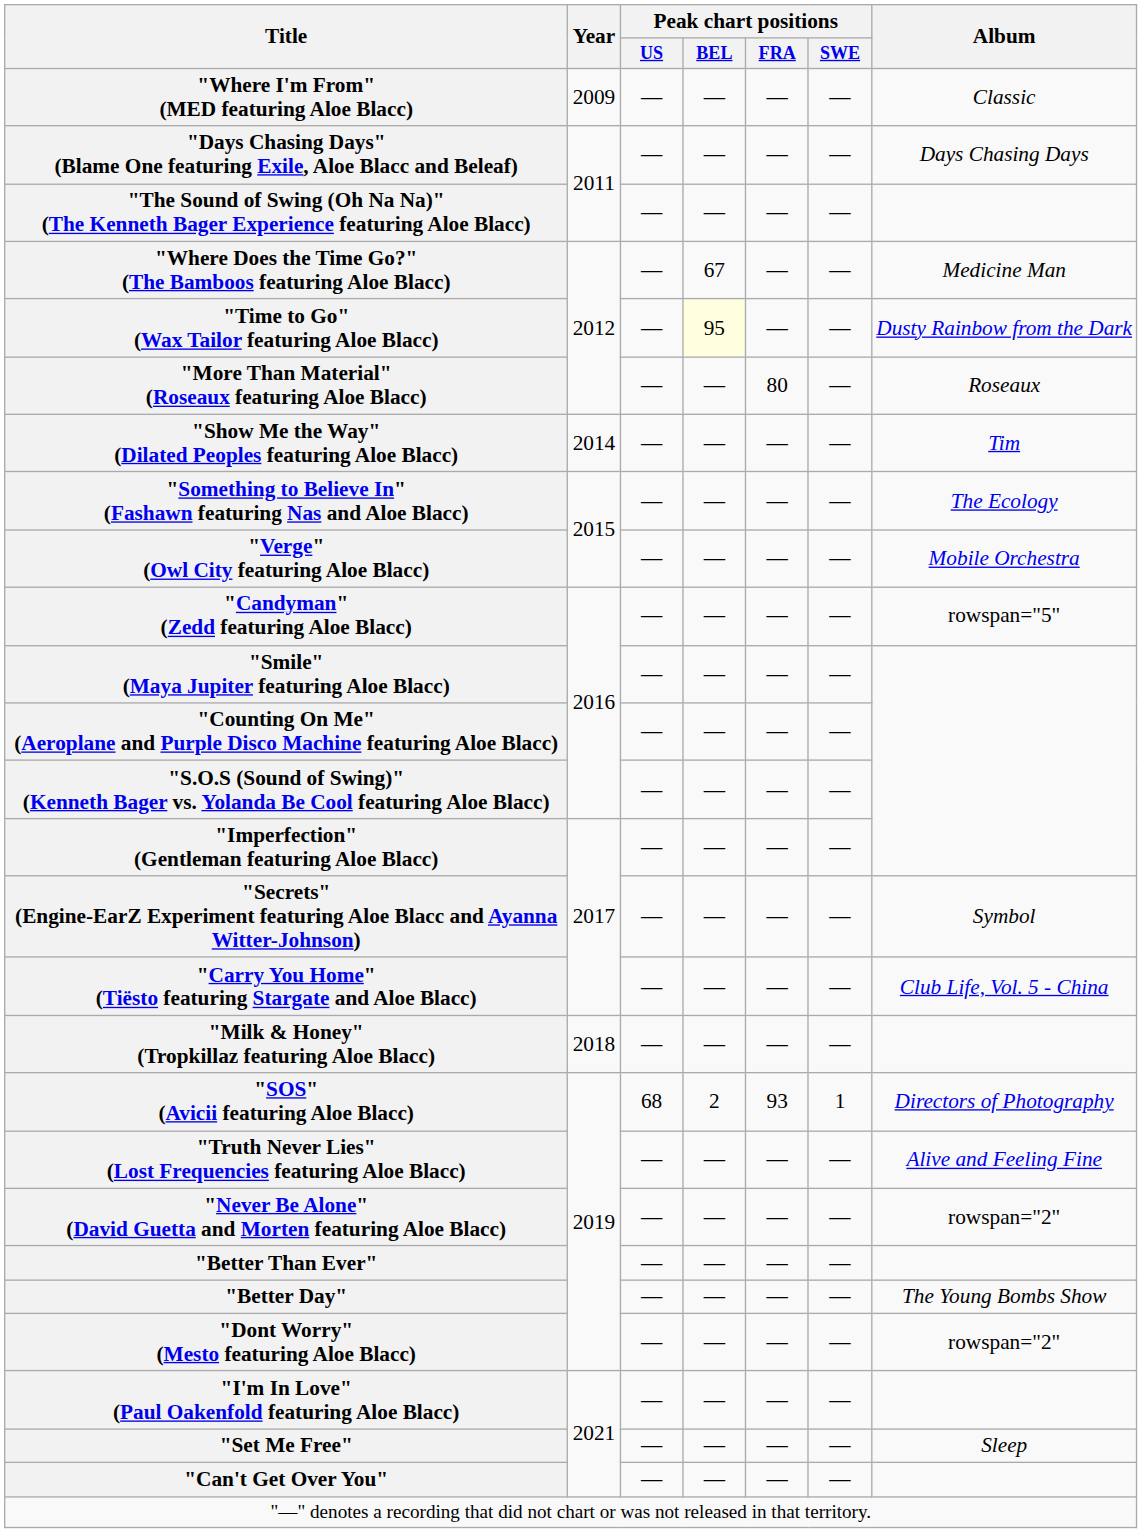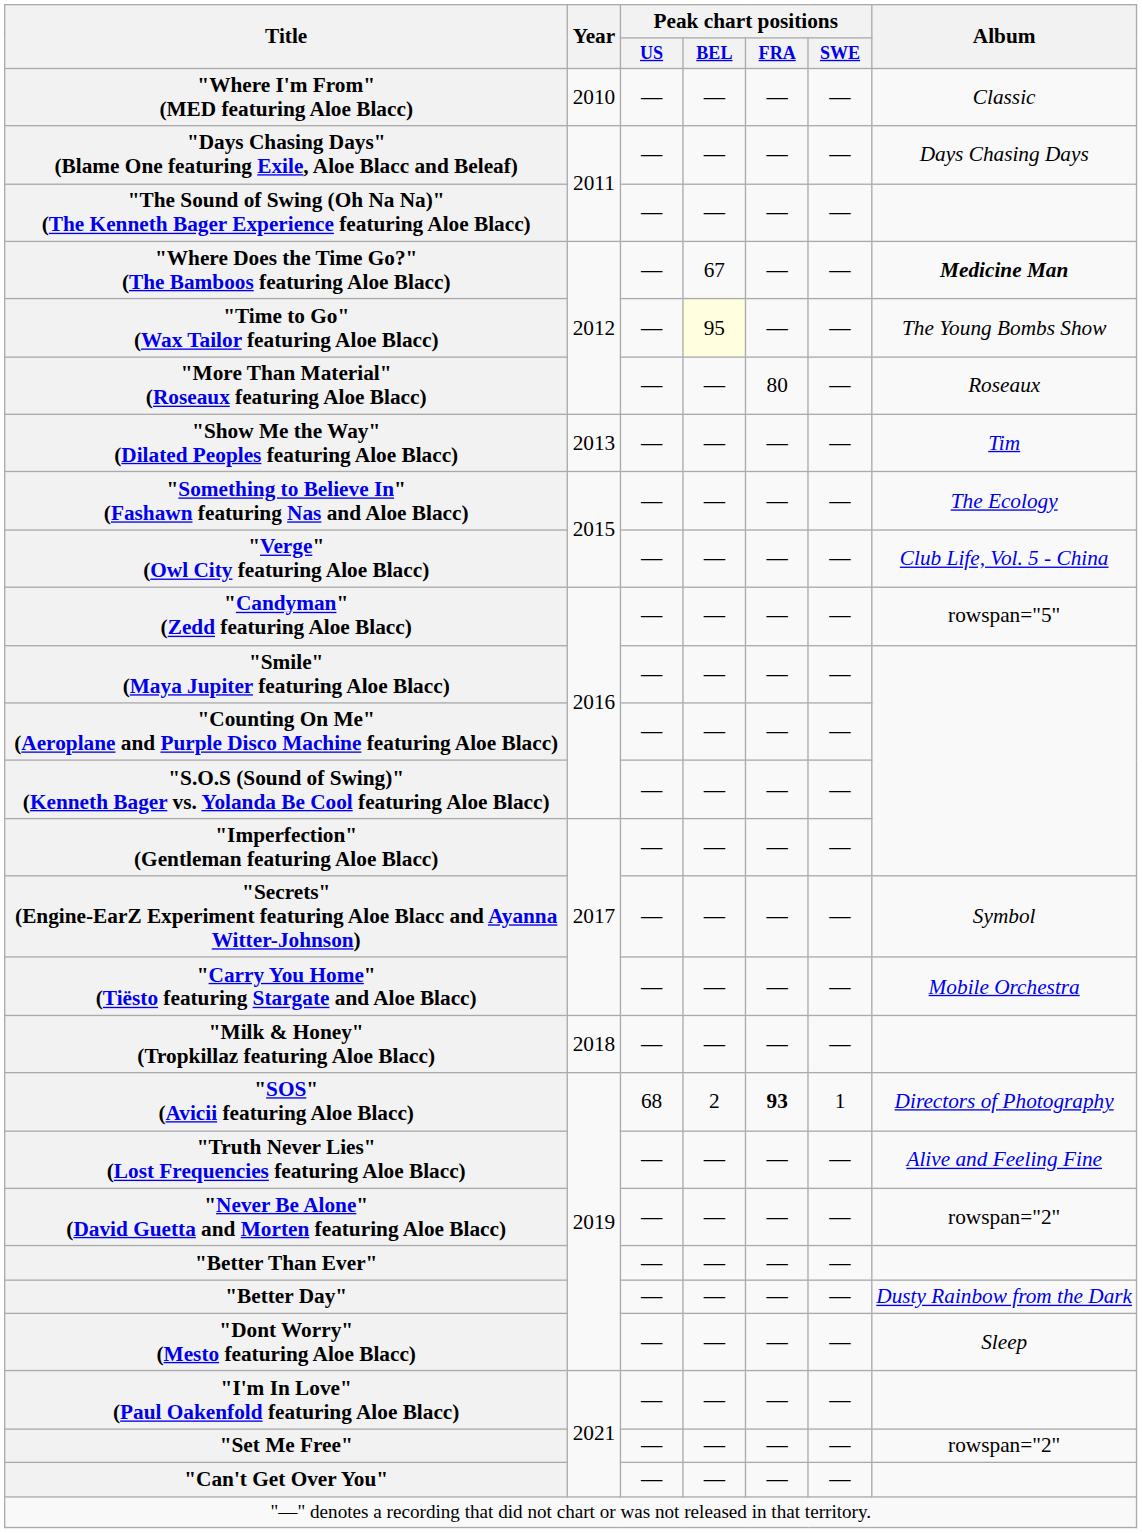(594, 96) 2009 -> (594, 96) 2010
(1004, 270) normal -> (1004, 270) bold
(1004, 327) Dusty Rainbow from the Dark -> (1004, 327) The Young Bombs Show
(594, 443) 2014 -> (594, 443) 2013
(1004, 558) Mobile Orchestra -> (1004, 558) Club Life, Vol. 5 - China
(1004, 986) Club Life, Vol. 5 - China -> (1004, 986) Mobile Orchestra
(777, 1101) normal -> (777, 1101) bold
(1004, 1296) The Young Bombs Show -> (1004, 1296) Dusty Rainbow from the Dark
(1004, 1342) rowspan="2" -> (1004, 1342) Sleep
(1004, 1445) Sleep -> (1004, 1445) rowspan="2"
